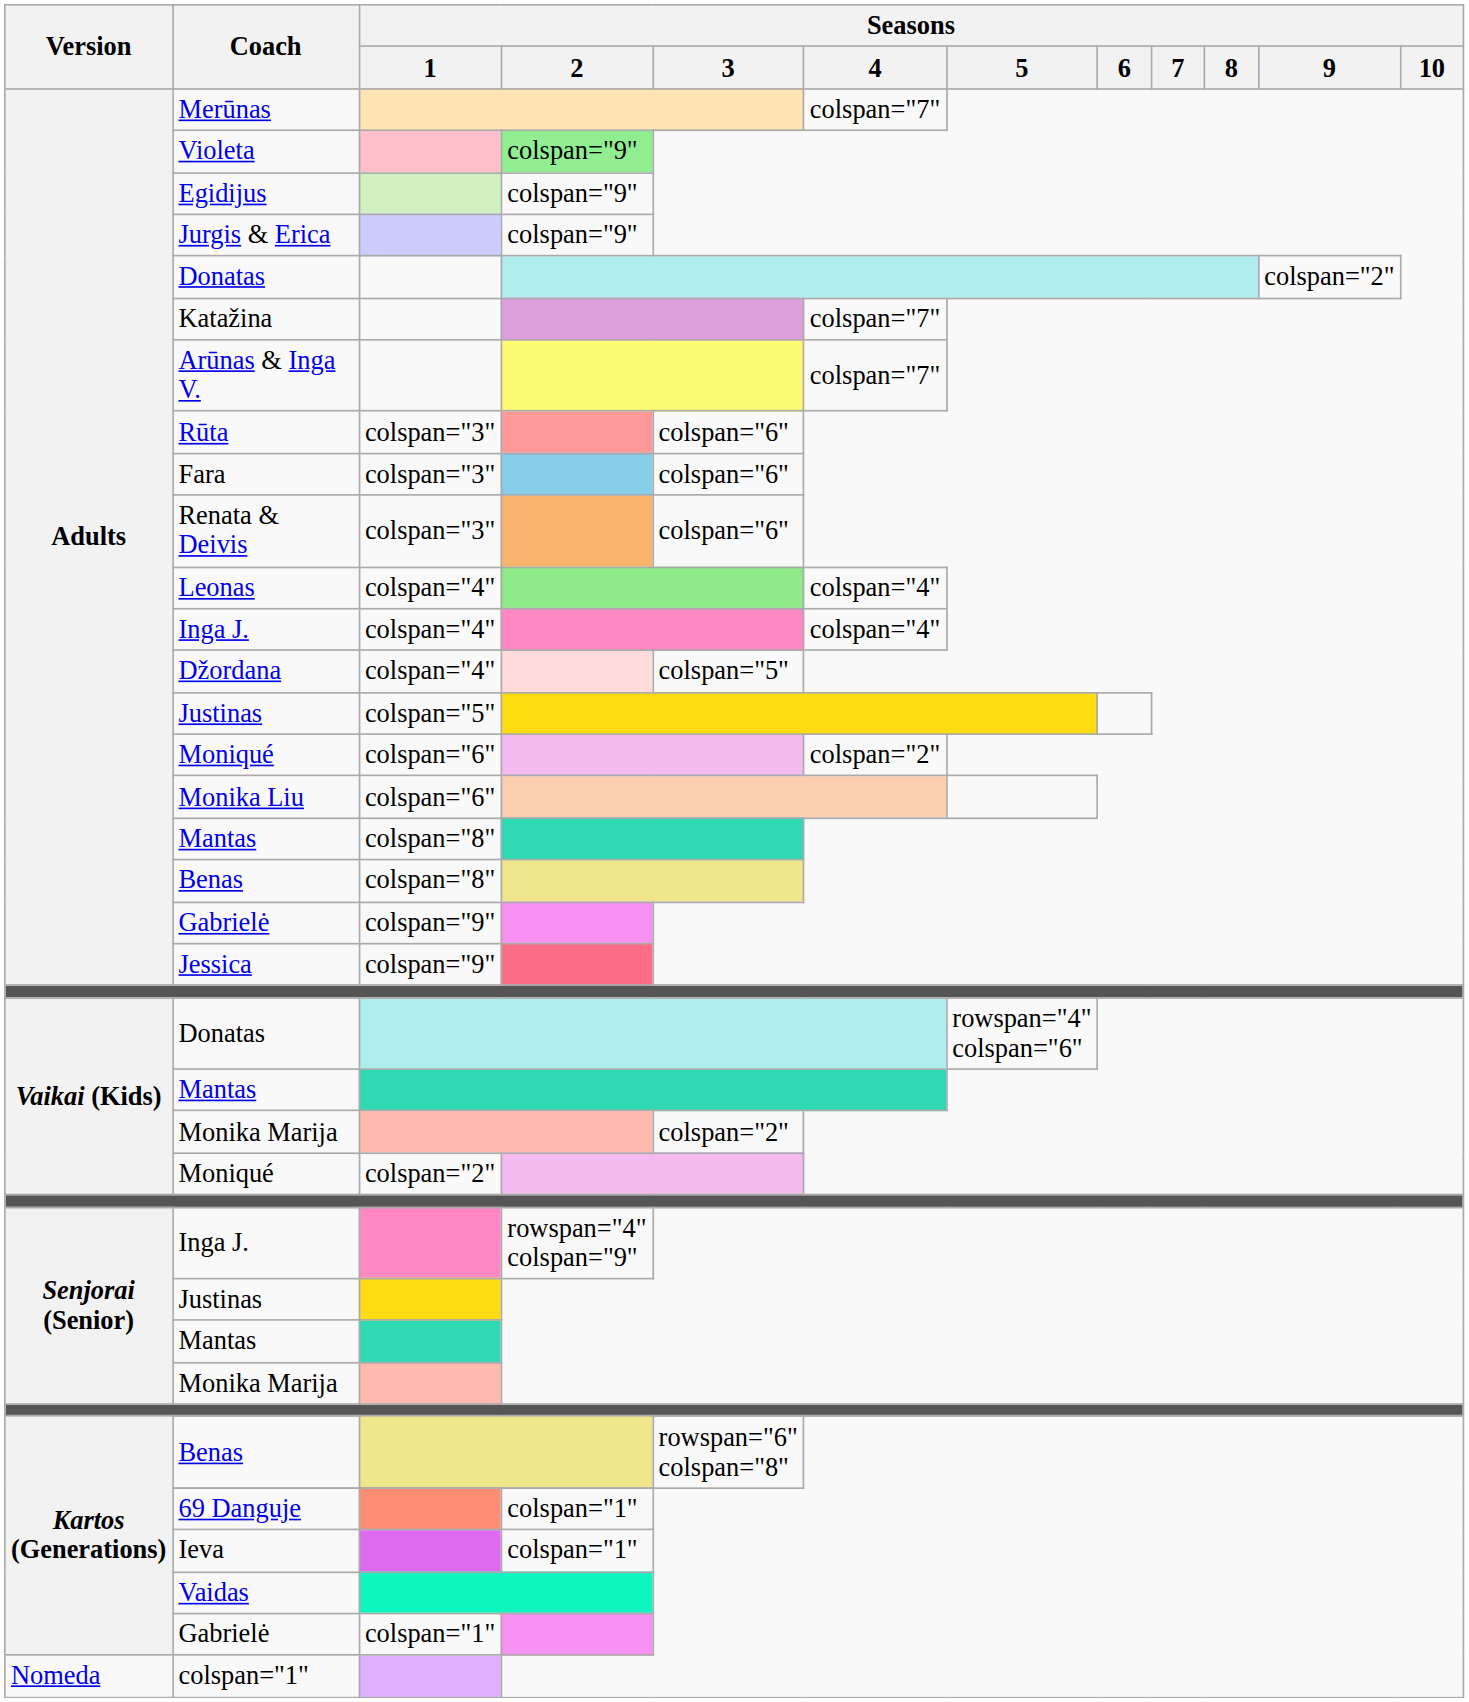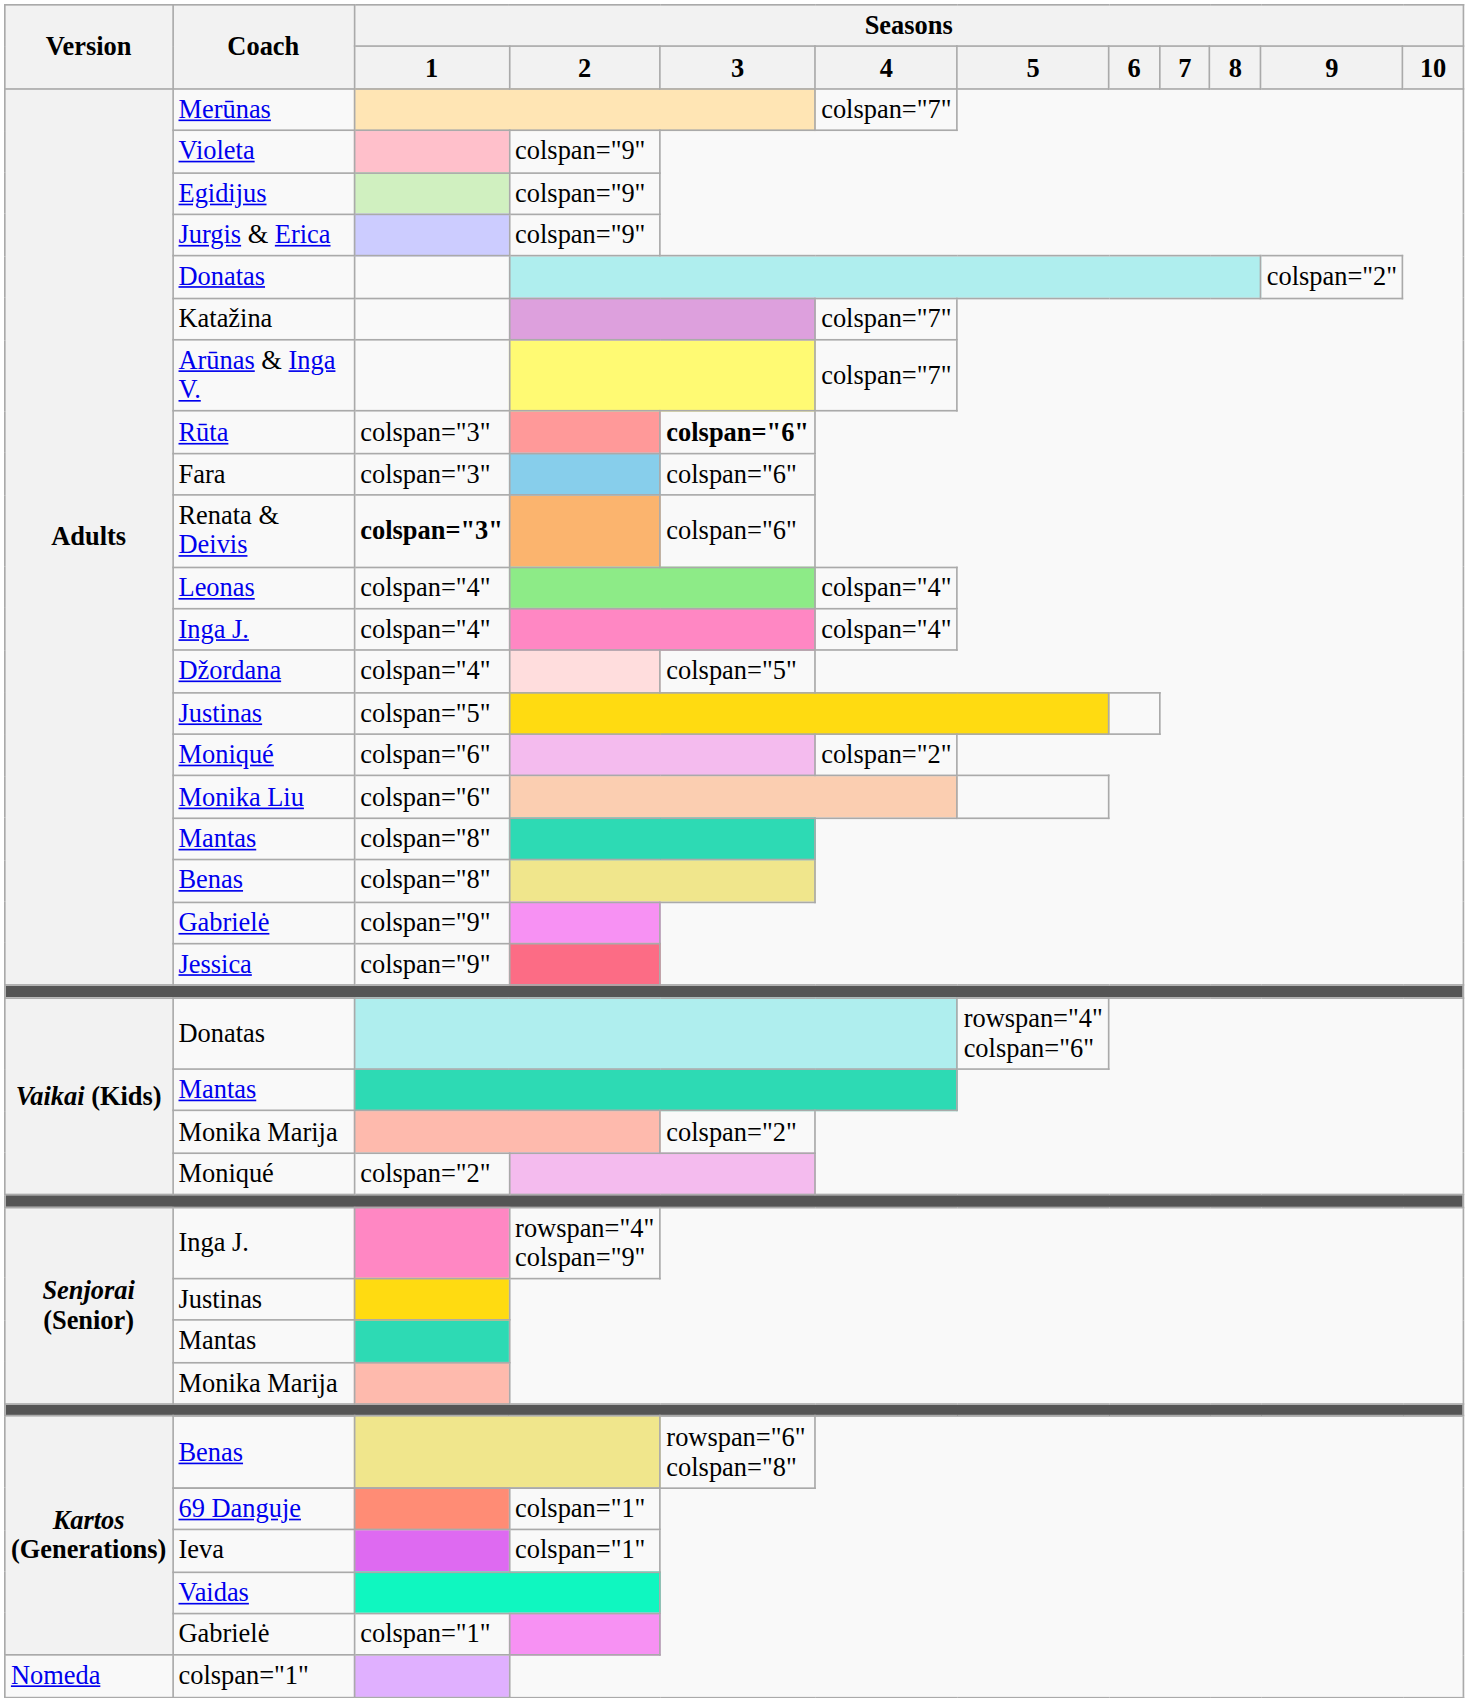(573, 151) lightgreen background -> (580, 151) no background
(724, 431) normal -> (738, 431) bold
(430, 530) normal -> (432, 530) bold
